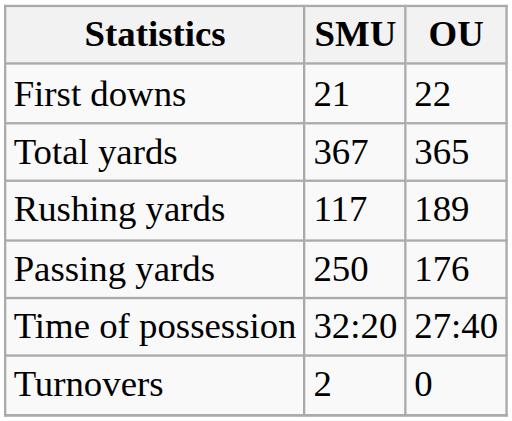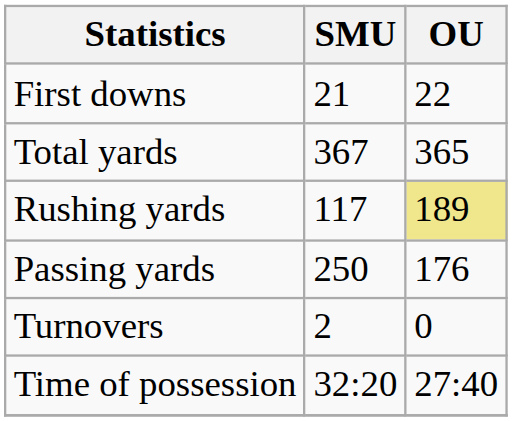(442, 209) no background -> (442, 209) khaki background
rows swapped: (89, 384) <-> (155, 326)
